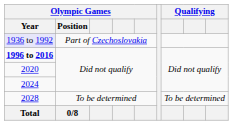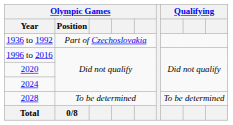(30, 41) lavender background -> (30, 41) no background
(30, 55) bold -> (30, 55) normal
